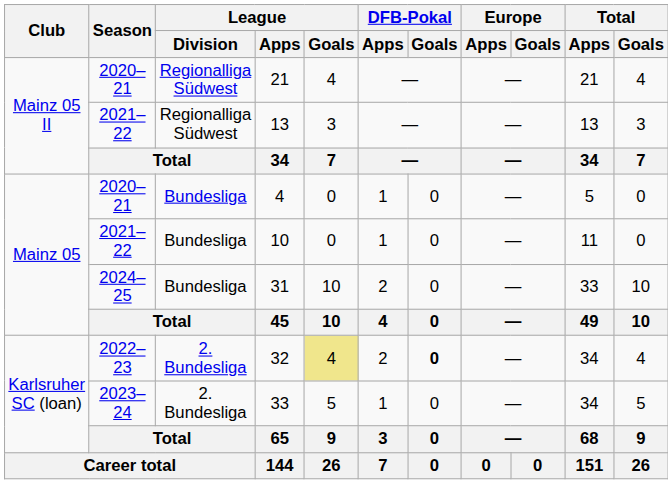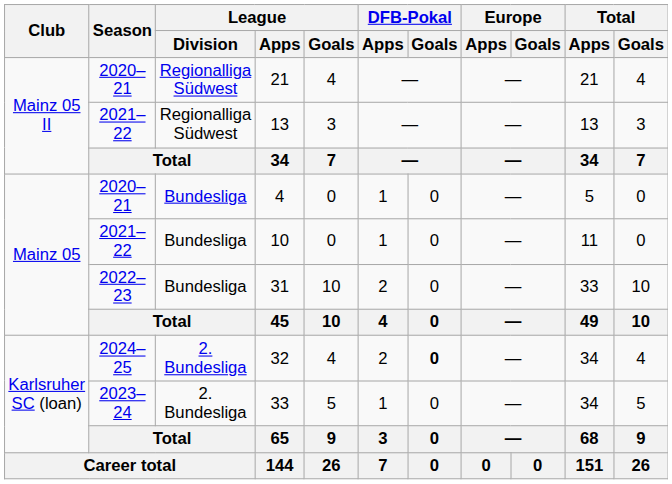(122, 286) 2024–25 -> (122, 286) 2022–23
(122, 358) 2022–23 -> (122, 358) 2024–25
(331, 358) khaki background -> (331, 358) no background
